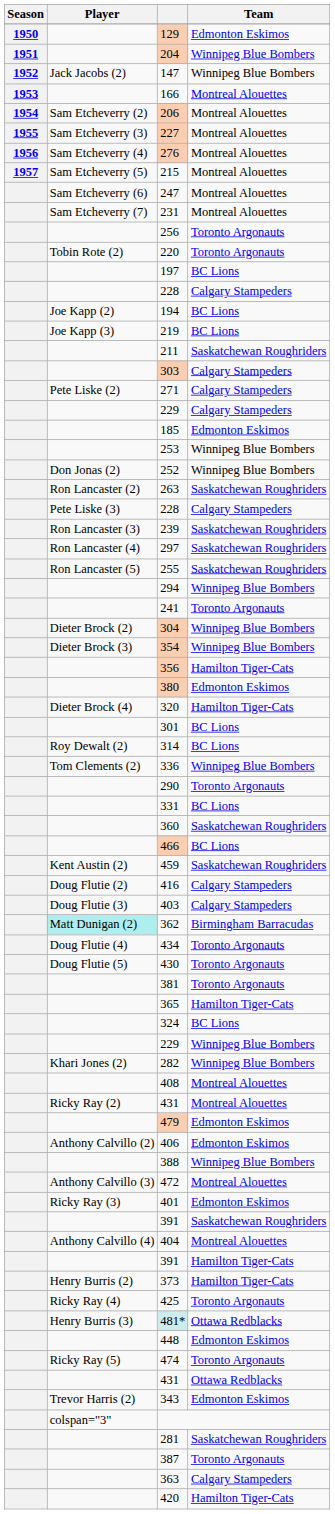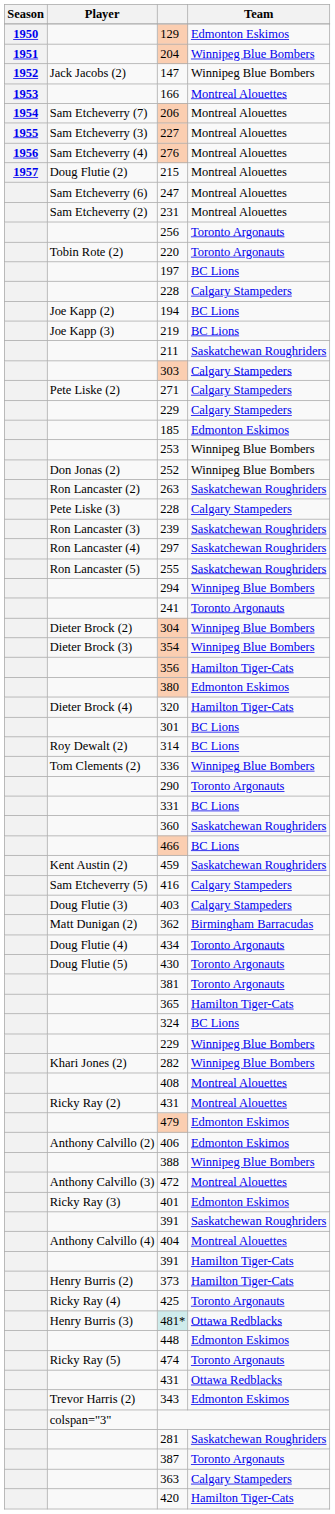(99, 113) Sam Etcheverry (2) -> (99, 113) Sam Etcheverry (7)
(99, 172) Sam Etcheverry (5) -> (89, 172) Doug Flutie (2)
(99, 212) Sam Etcheverry (7) -> (99, 212) Sam Etcheverry (2)
(89, 885) Doug Flutie (2) -> (99, 885) Sam Etcheverry (5)
(93, 924) paleturquoise background -> (93, 924) no background
